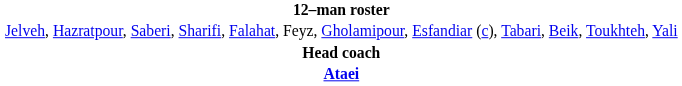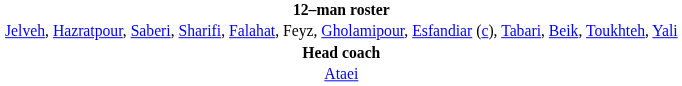(341, 74) bold -> (341, 74) normal
